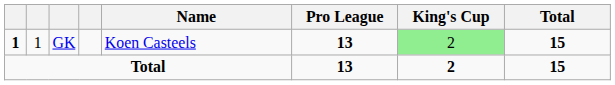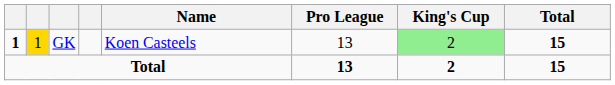(38, 42) no background -> (38, 42) gold background
(345, 42) bold -> (345, 42) normal
